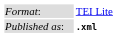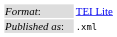(86, 26) bold -> (86, 26) normal
